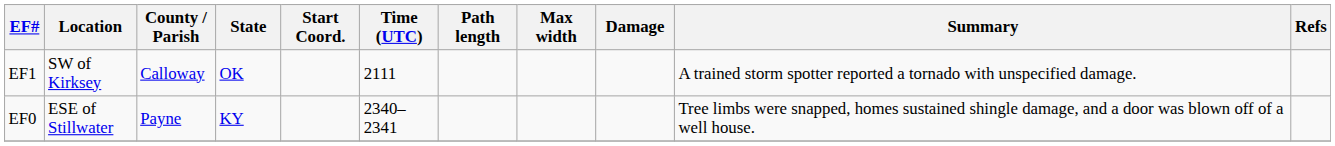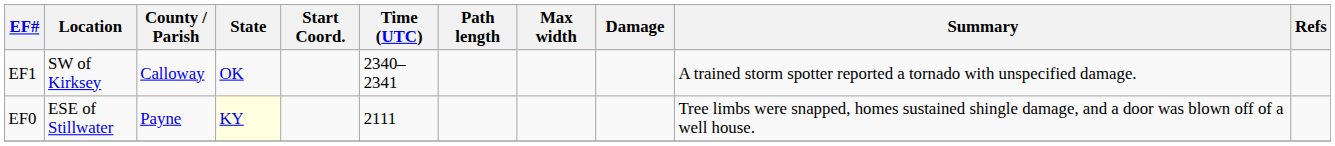(380, 72) 2111 -> (385, 72) 2340–2341
(232, 118) no background -> (232, 118) lightyellow background
(385, 118) 2340–2341 -> (380, 118) 2111
